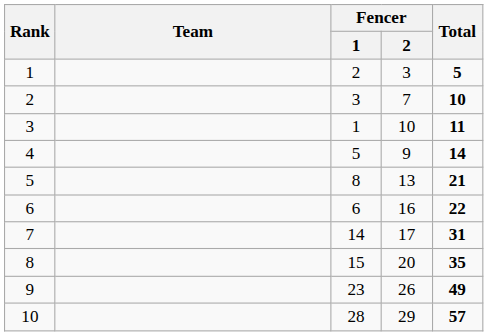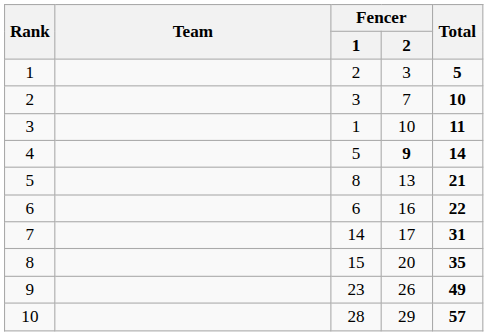(407, 153) normal -> (407, 153) bold
